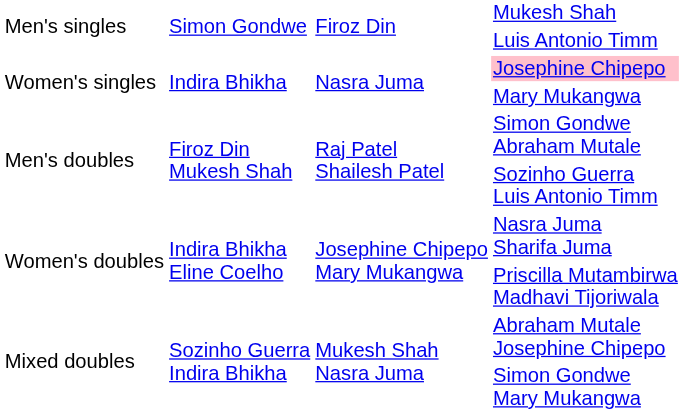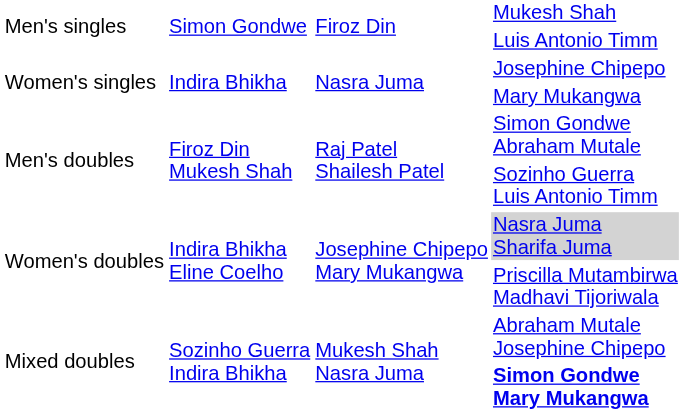(579, 68) pink background -> (579, 68) no background
(552, 236) no background -> (552, 236) lightgrey background
(567, 387) normal -> (571, 387) bold
